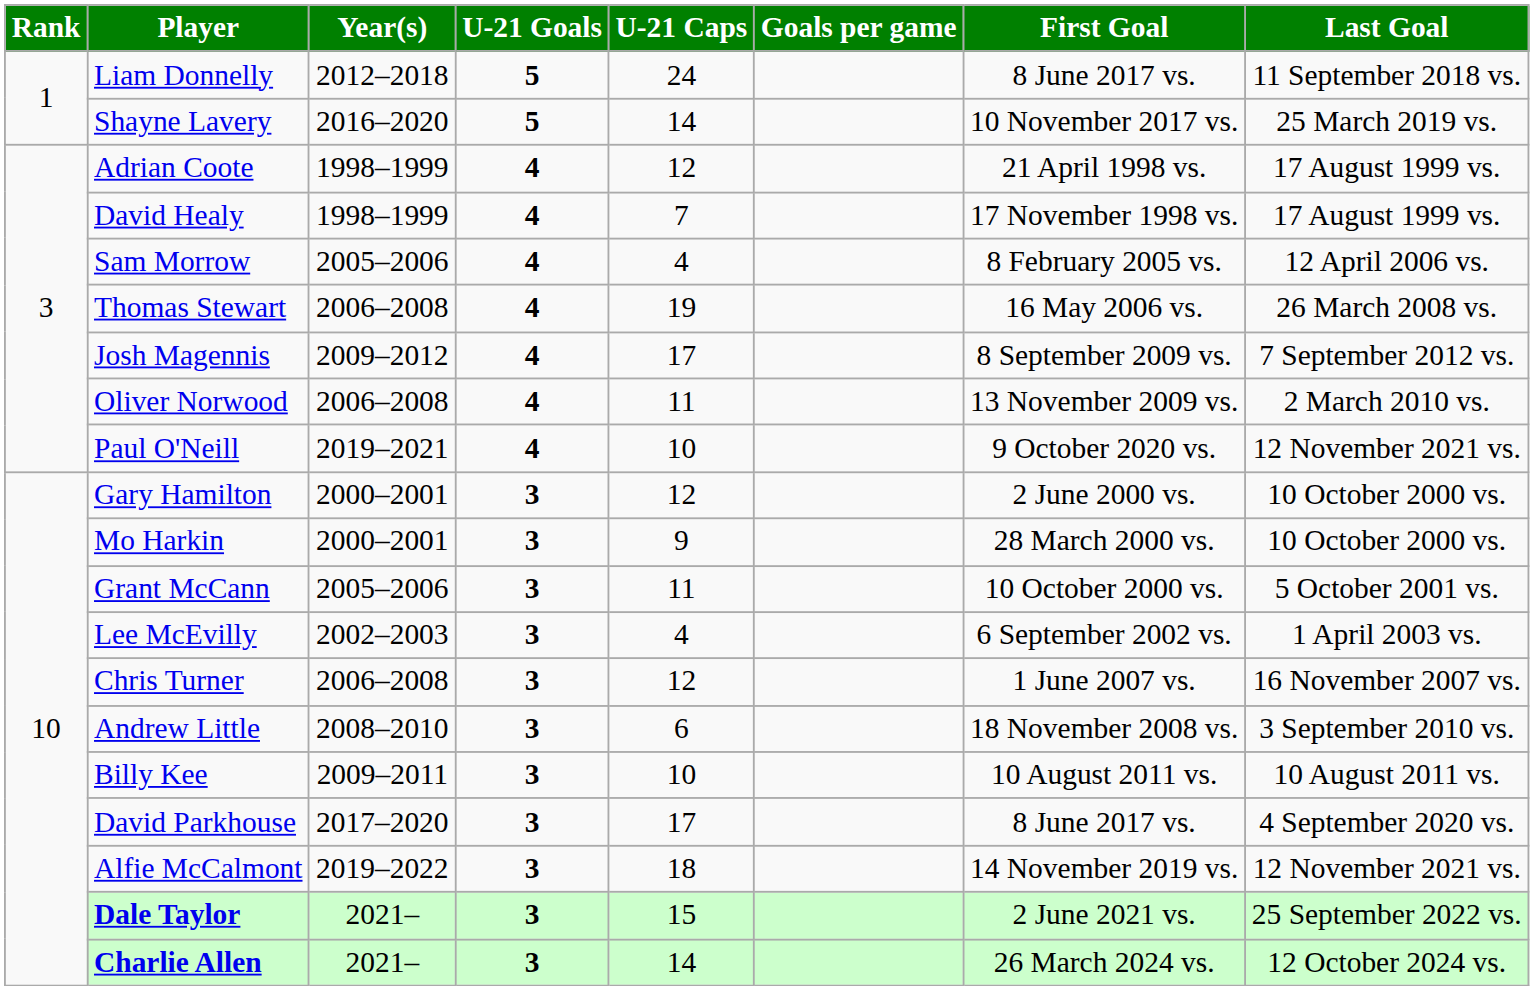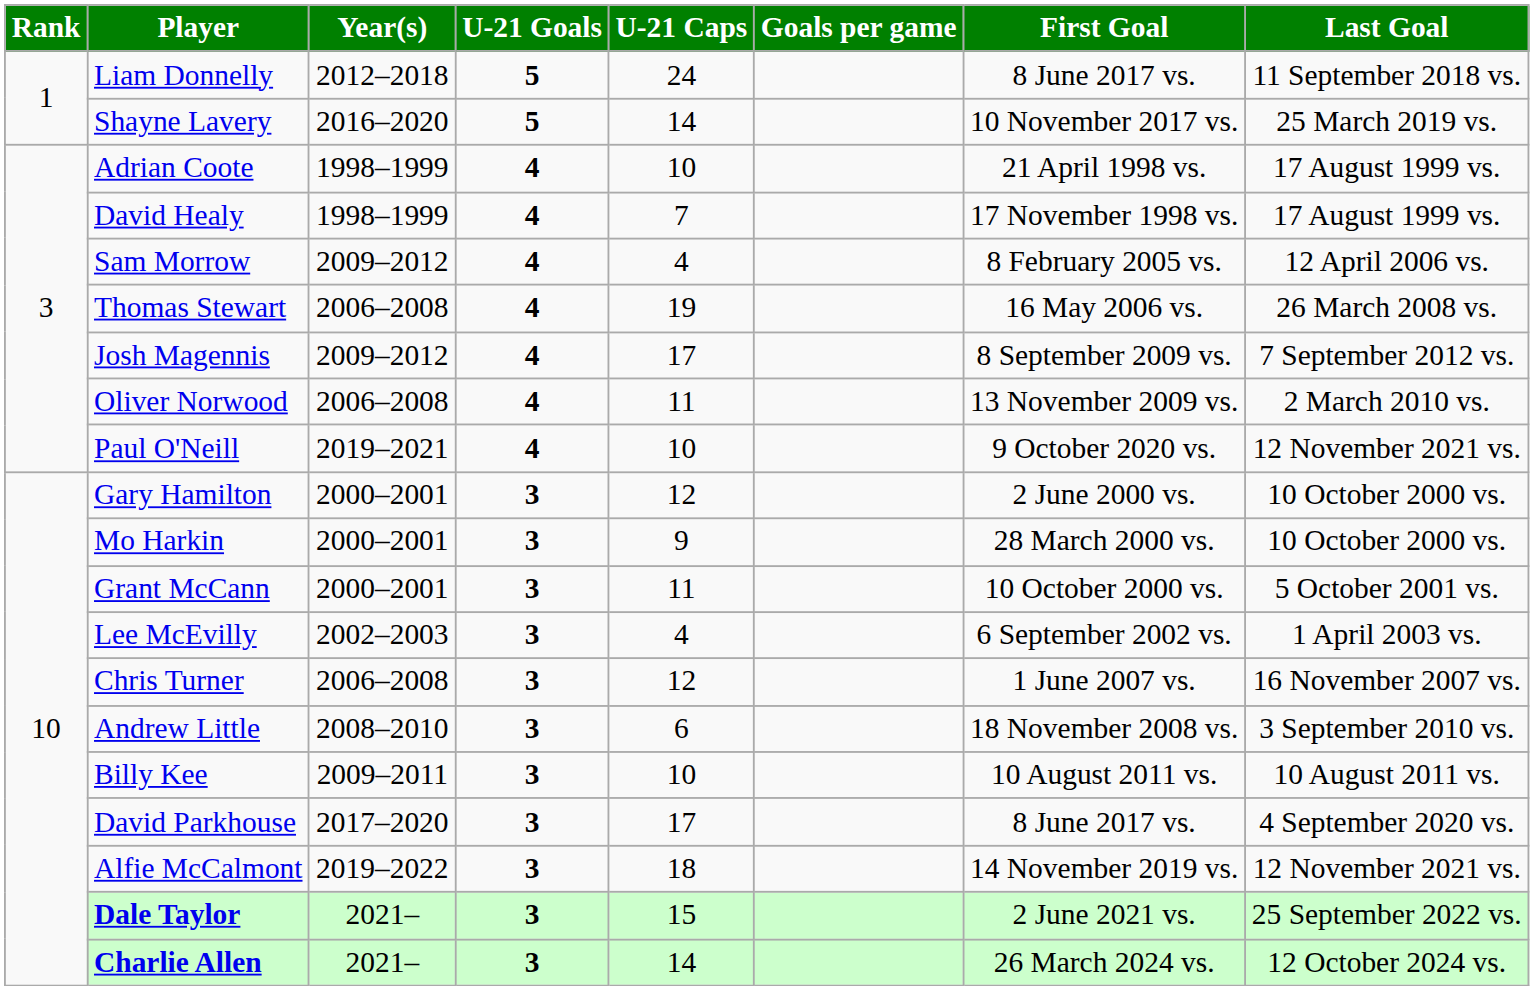(681, 167) 12 -> (681, 167) 10
(382, 261) 2005–2006 -> (382, 261) 2009–2012
(382, 588) 2005–2006 -> (382, 588) 2000–2001
